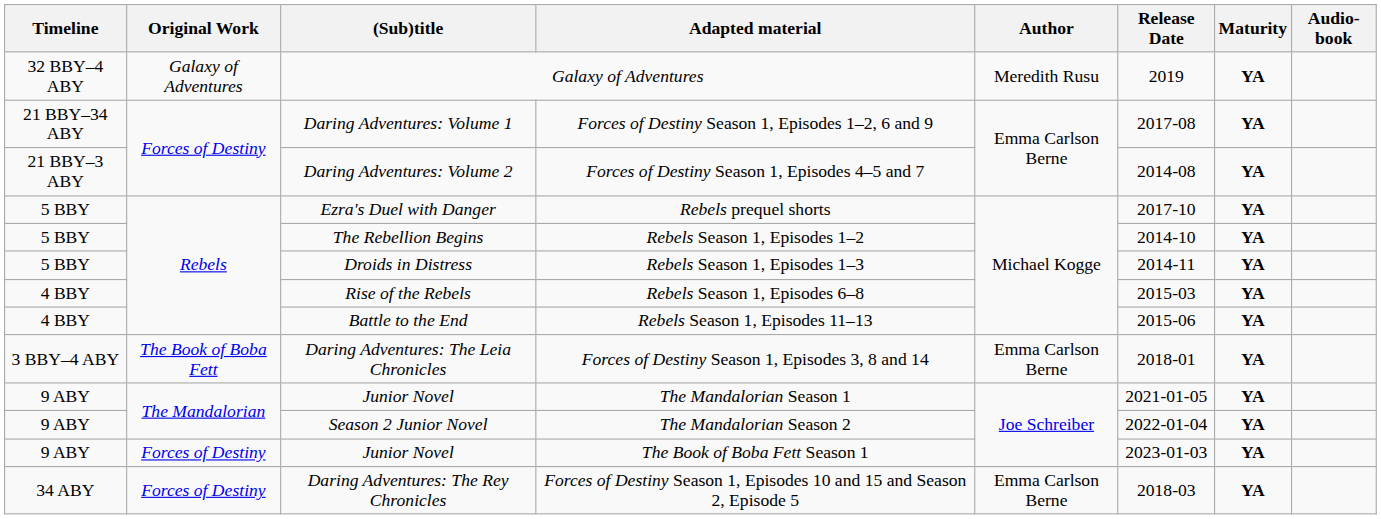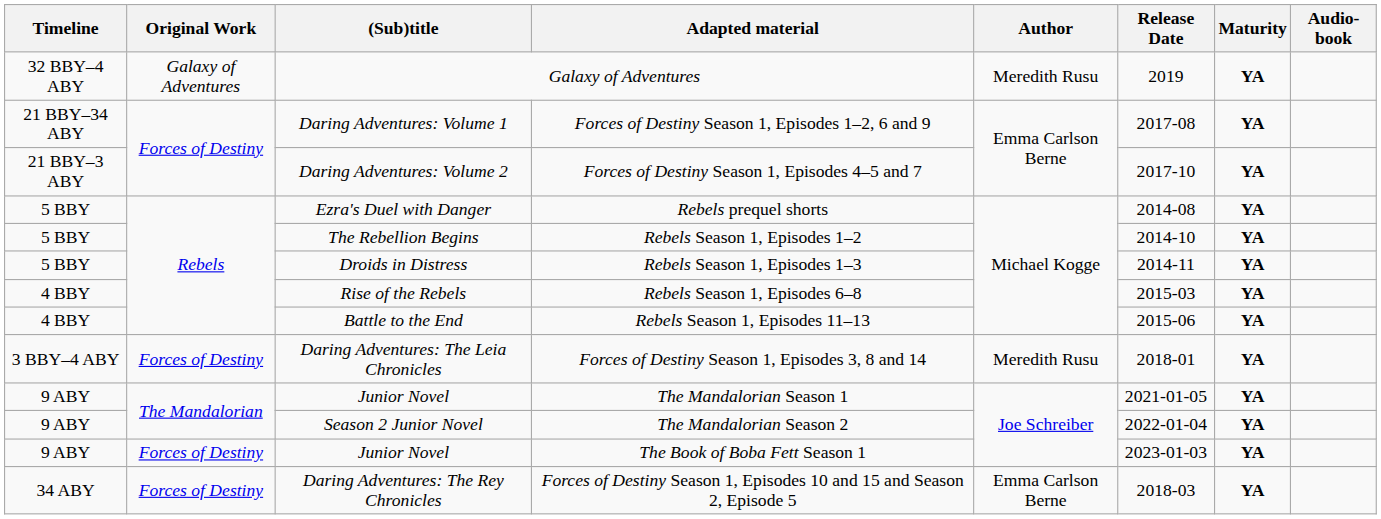(1166, 171) 2014-08 -> (1166, 171) 2017-10
(1166, 209) 2017-10 -> (1166, 209) 2014-08
(203, 358) The Book of Boba Fett -> (201, 358) Forces of Destiny
(1046, 358) Emma Carlson Berne -> (1046, 358) Meredith Rusu
